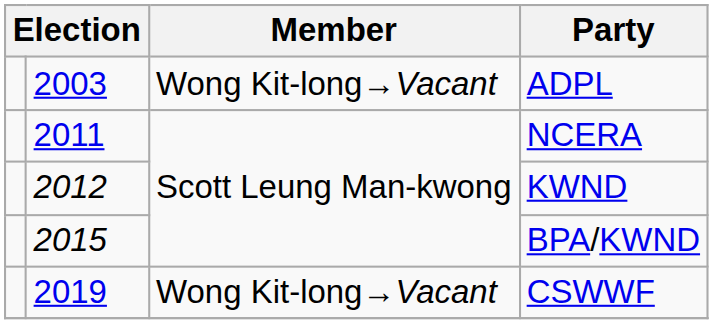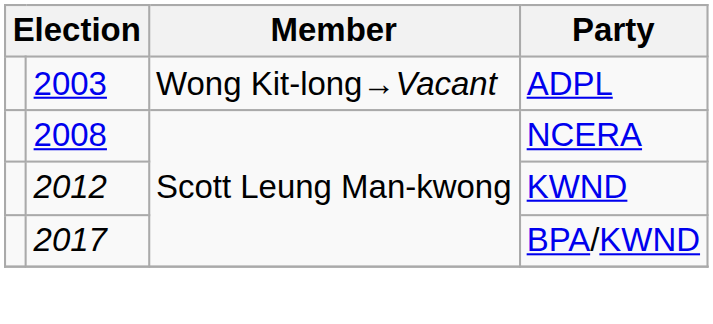(69, 135) 2011 -> (70, 135) 2008
(70, 239) 2015 -> (70, 239) 2017
- row: (591, 291)
